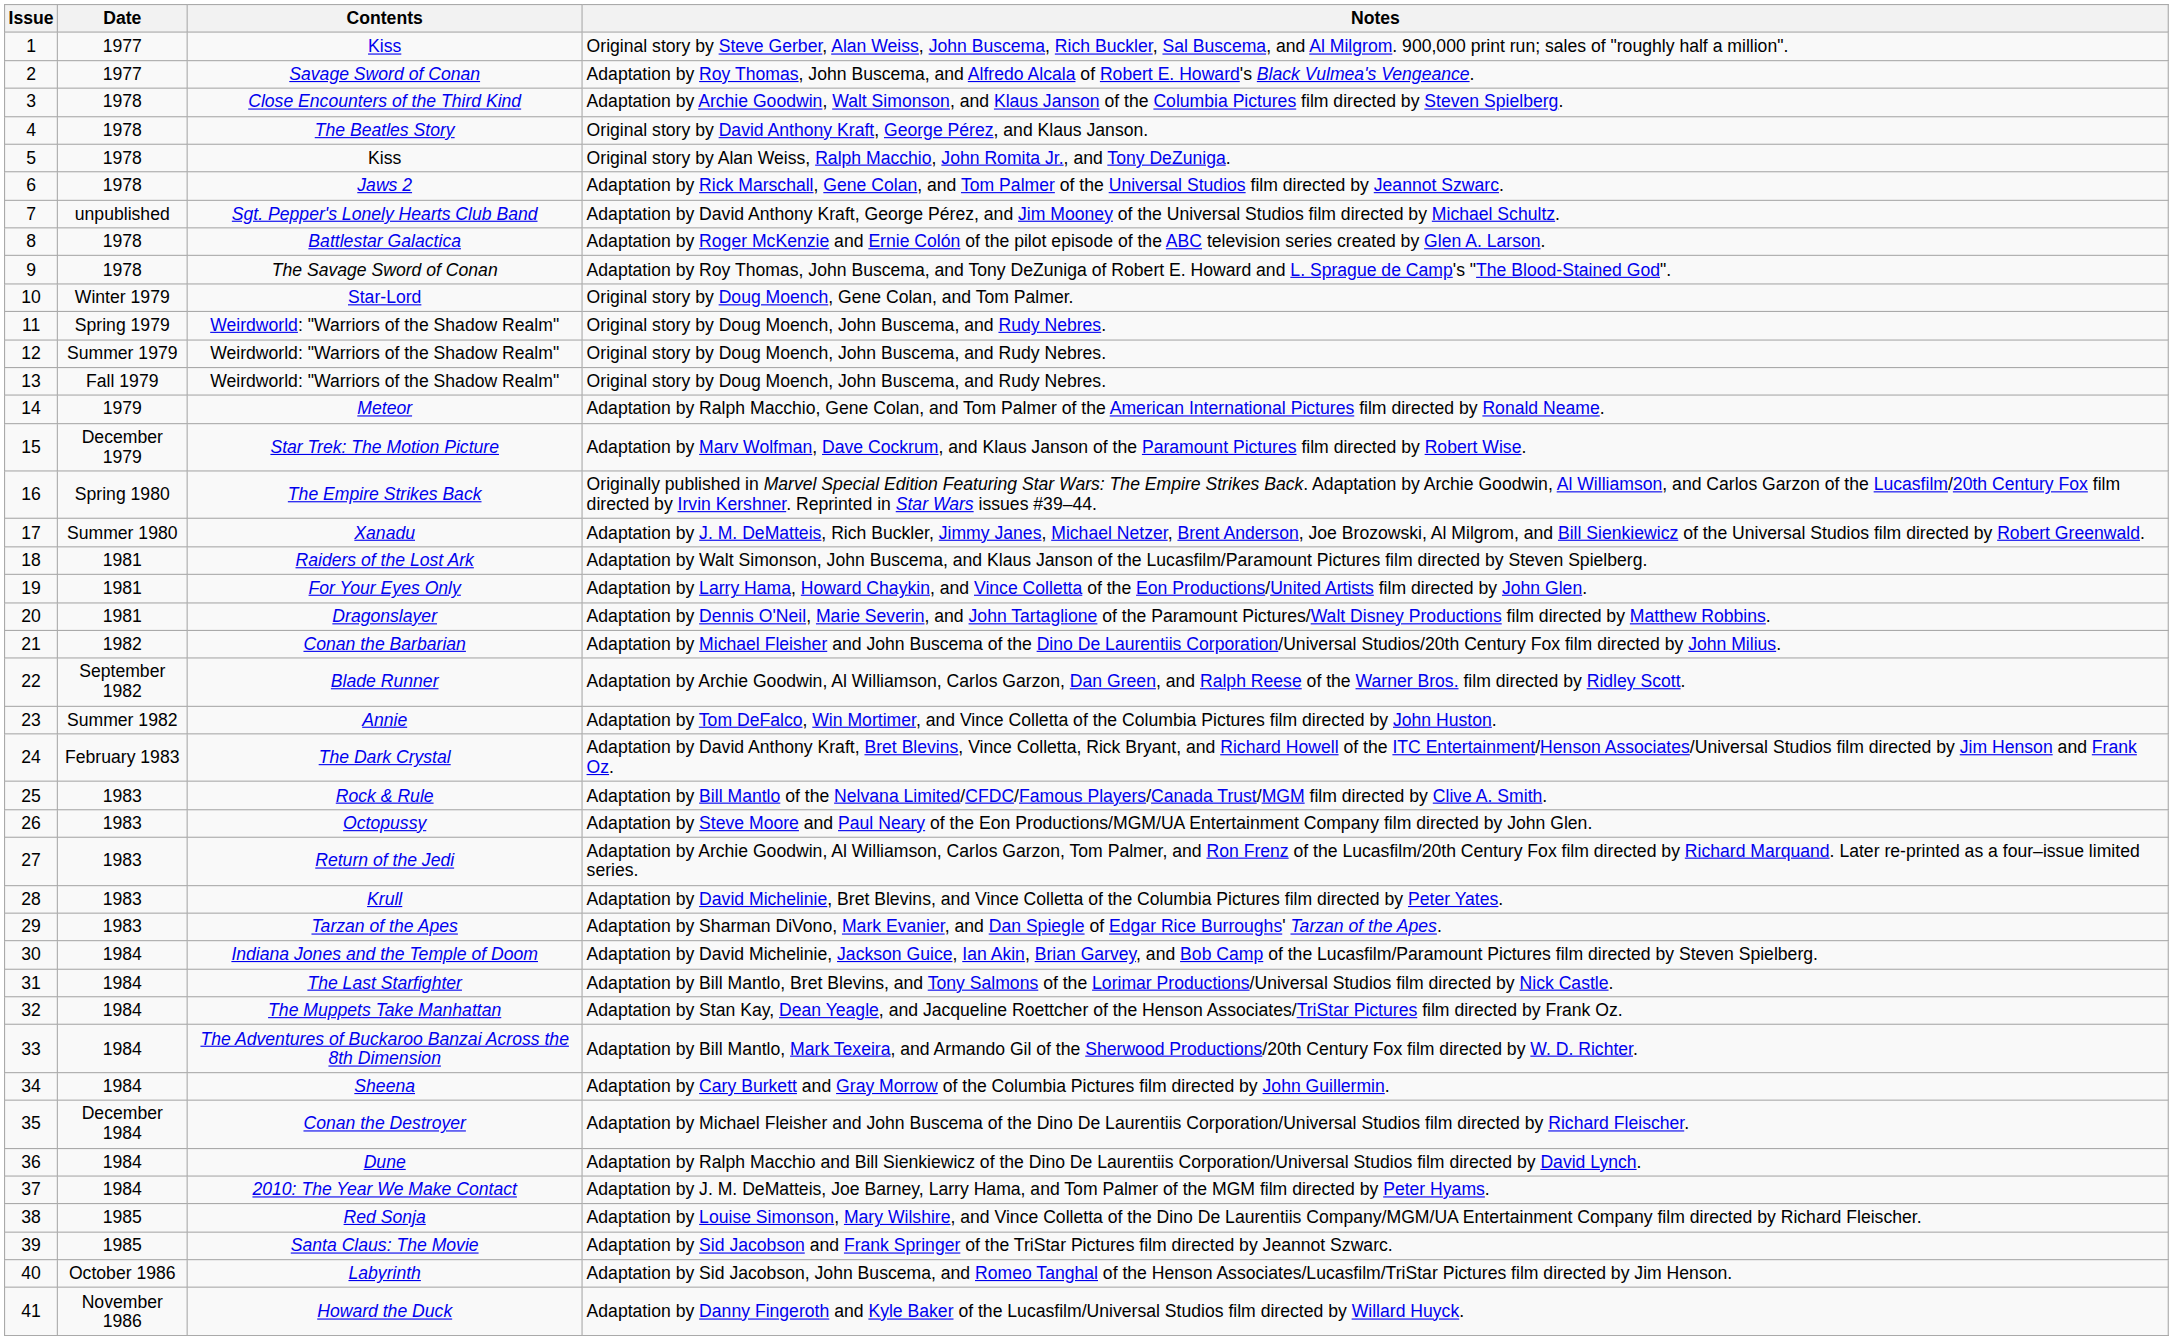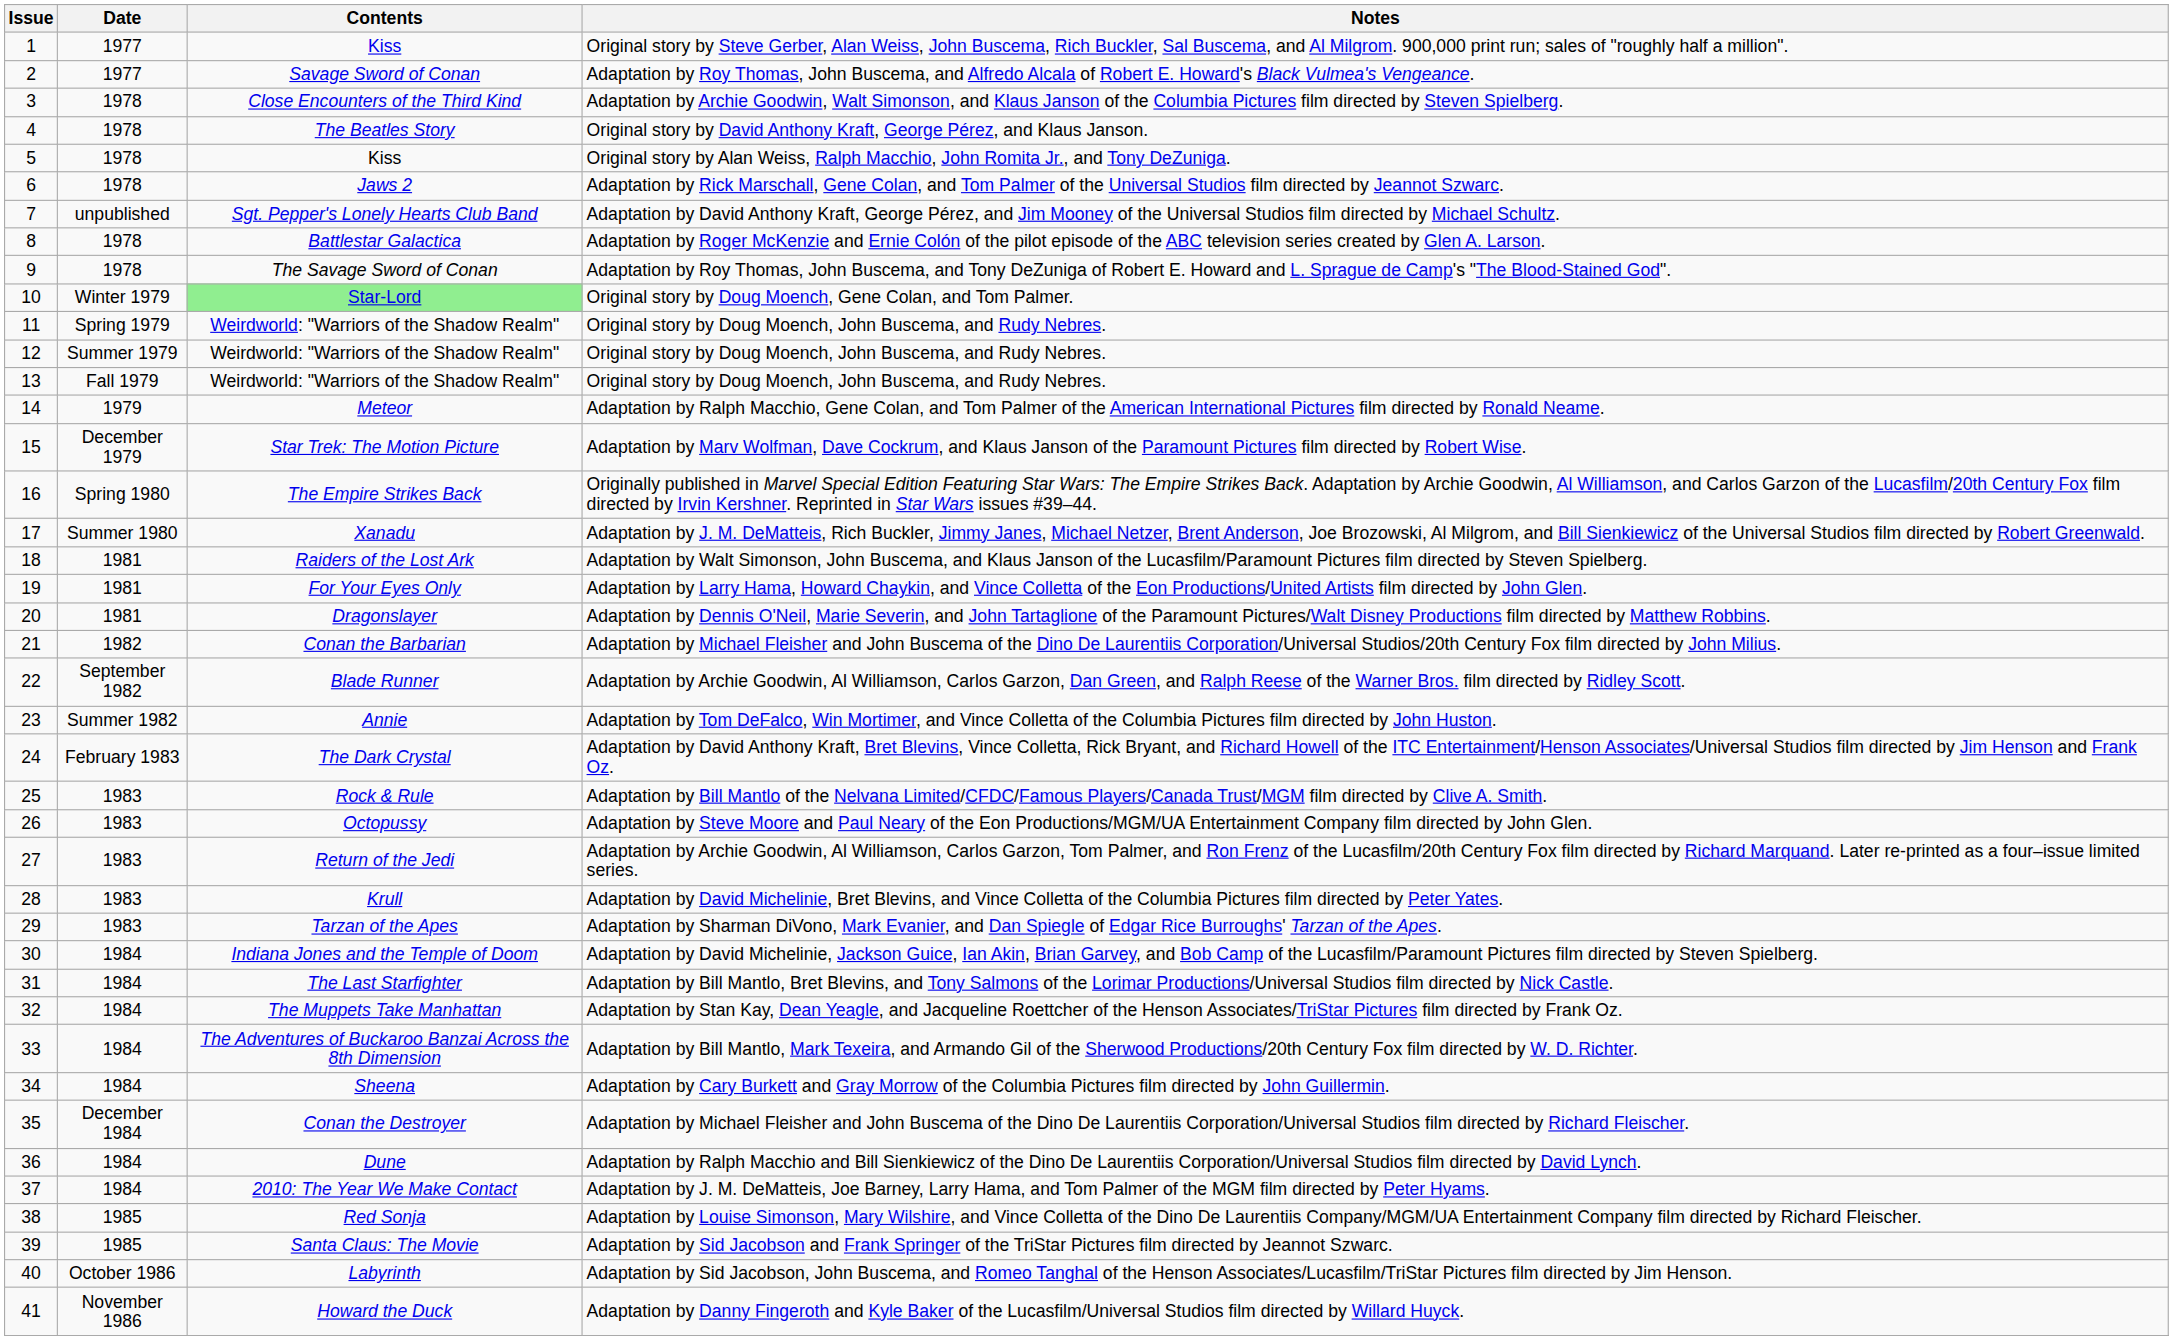(385, 297) no background -> (385, 297) lightgreen background
